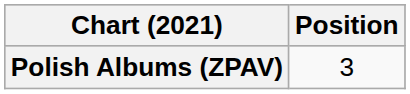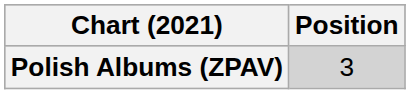(347, 66) no background -> (347, 66) lightgrey background
